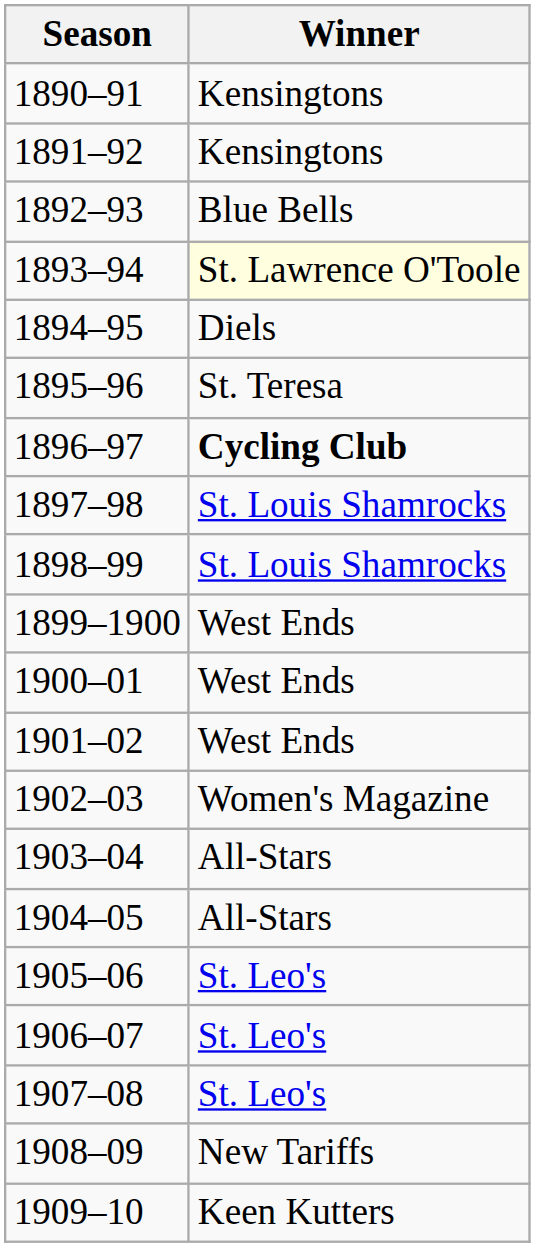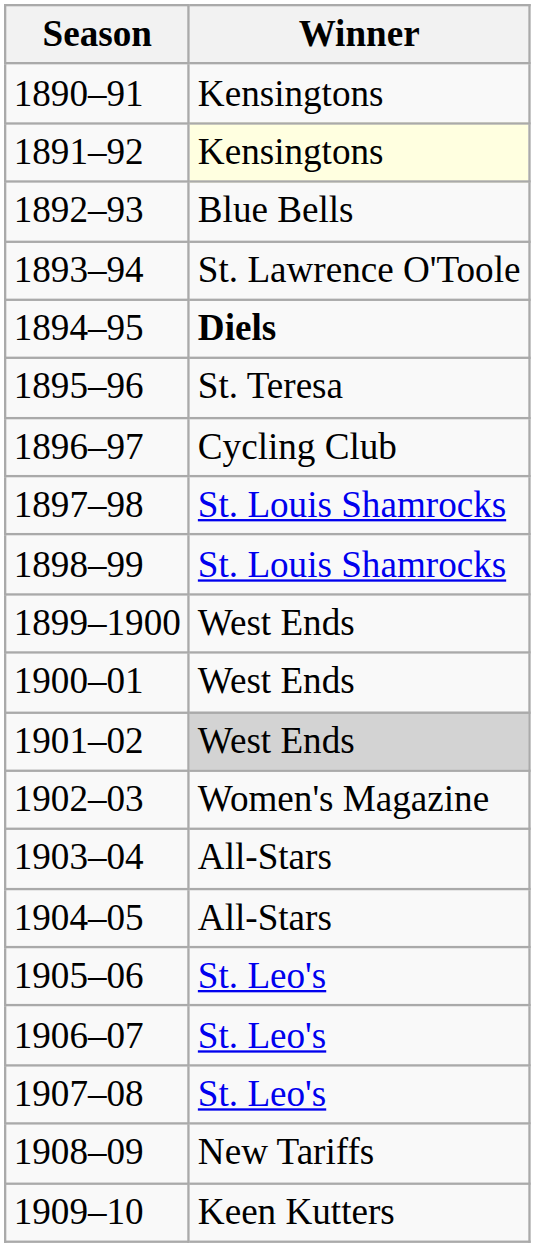(291, 151) no background -> (291, 151) lightyellow background
(359, 269) lightyellow background -> (359, 269) no background
(237, 328) normal -> (237, 328) bold
(303, 446) bold -> (297, 446) normal
(276, 740) no background -> (276, 740) lightgrey background
